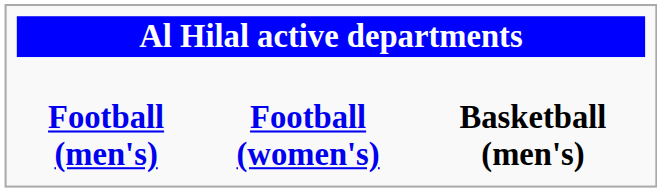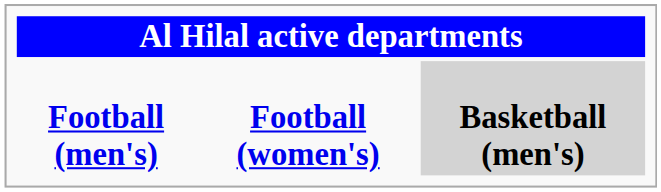(533, 136) no background -> (533, 136) lightgrey background
